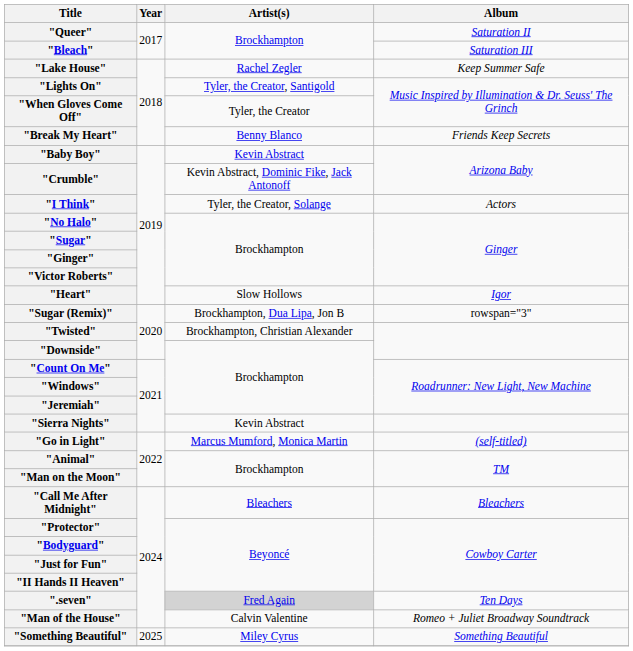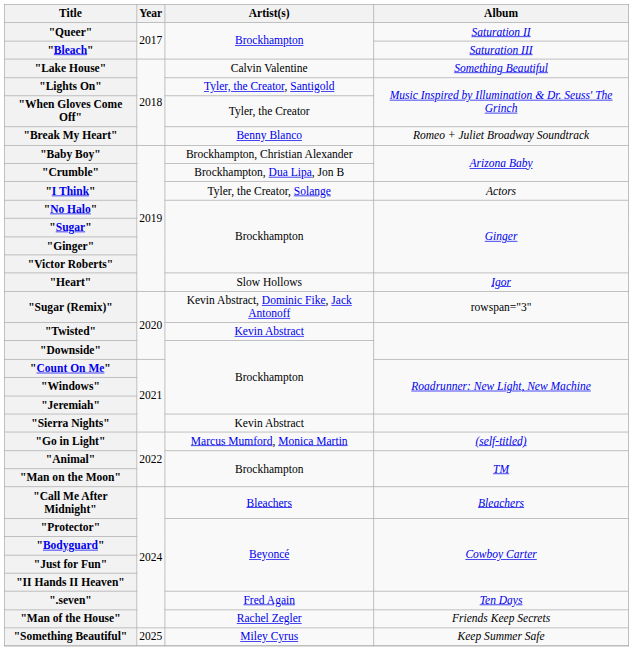(269, 68) Rachel Zegler -> (269, 68) Calvin Valentine
(501, 68) Keep Summer Safe -> (501, 68) Something Beautiful
(501, 136) Friends Keep Secrets -> (501, 136) Romeo + Juliet Broadway Soundtrack
(269, 154) Kevin Abstract -> (269, 154) Brockhampton, Christian Alexander
(269, 179) Kevin Abstract, Dominic Fike, Jack Antonoff -> (269, 172) Brockhampton, Dua Lipa, Jon B
(269, 313) Brockhampton, Dua Lipa, Jon B -> (269, 307) Kevin Abstract, Dominic Fike, Jack Antonoff
(269, 331) Brockhampton, Christian Alexander -> (269, 331) Kevin Abstract
(269, 600) lightgrey background -> (269, 600) no background
(269, 618) Calvin Valentine -> (269, 618) Rachel Zegler
(501, 618) Romeo + Juliet Broadway Soundtrack -> (501, 618) Friends Keep Secrets
(501, 637) Something Beautiful -> (501, 637) Keep Summer Safe
